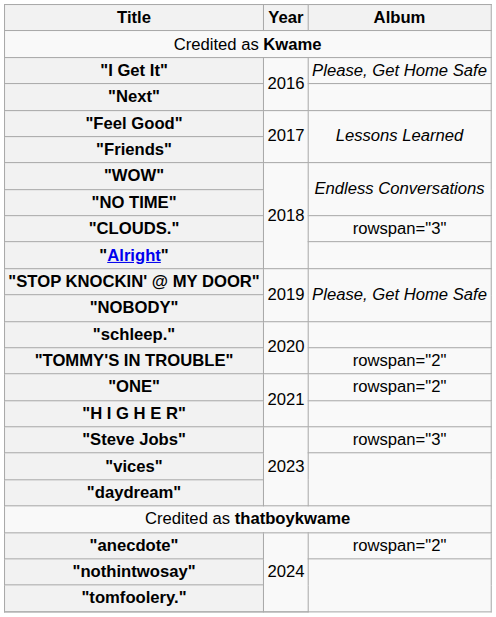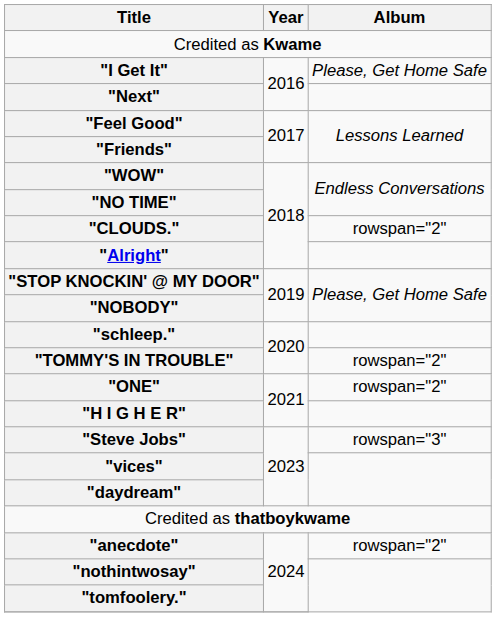(400, 228) rowspan="3" -> (400, 228) rowspan="2"
